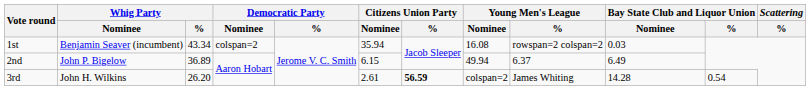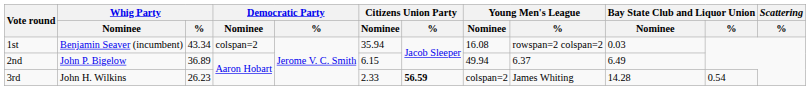(199, 77) 26.20 -> (199, 77) 26.23
(370, 77) 2.61 -> (370, 77) 2.33
